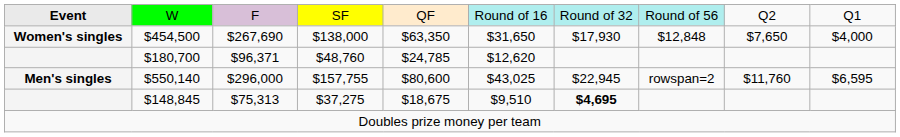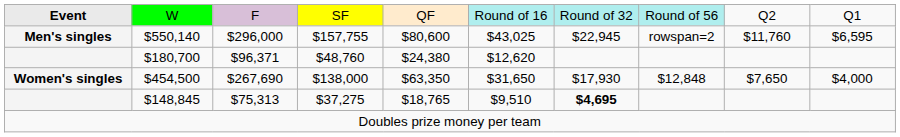rows swapped: (172, 79) <-> (172, 37)
(426, 58) $24,785 -> (426, 58) $24,380
(426, 100) $18,675 -> (426, 100) $18,765
